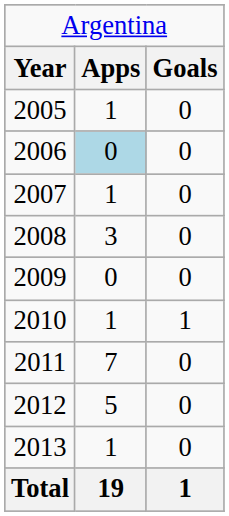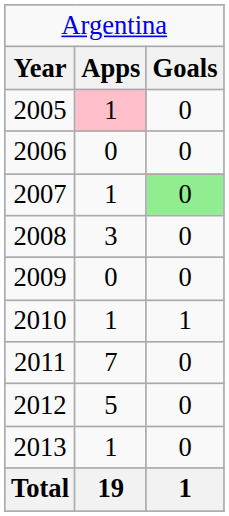(111, 109) no background -> (111, 109) pink background
(111, 151) lightblue background -> (111, 151) no background
(185, 194) no background -> (185, 194) lightgreen background
